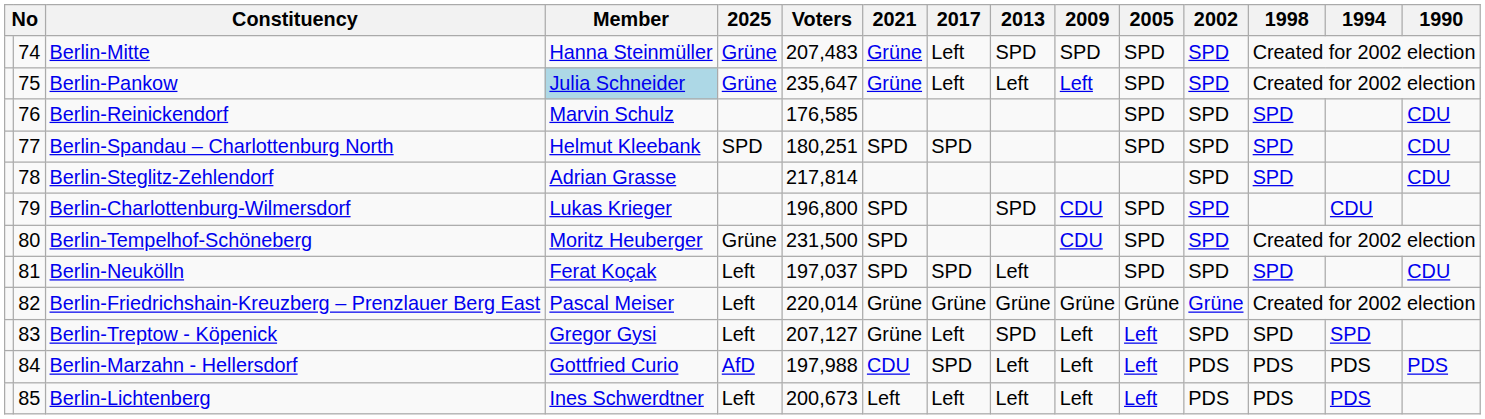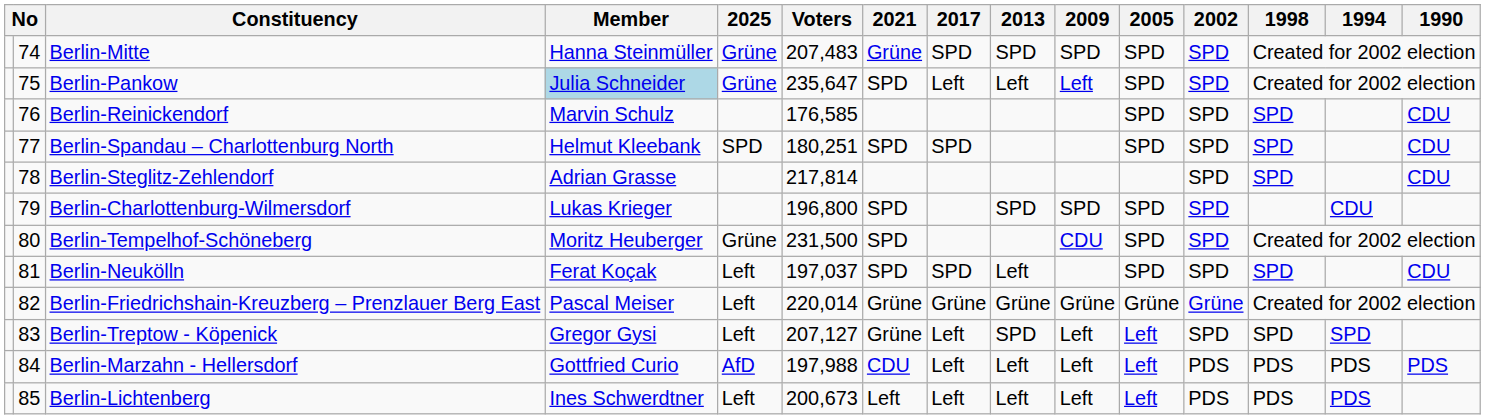(948, 51) Left -> (952, 51) SPD
(894, 83) Grüne -> (887, 83) SPD
(1081, 209) CDU -> (1080, 209) SPD
(952, 366) SPD -> (948, 366) Left
